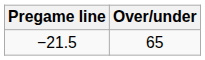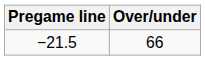(155, 42) 65 -> (155, 42) 66
